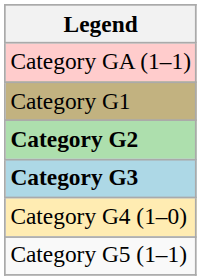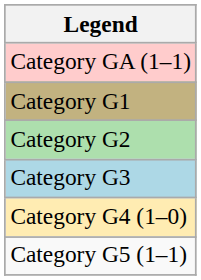(74, 139) bold -> (70, 139) normal
(74, 177) bold -> (70, 177) normal
